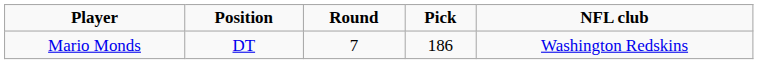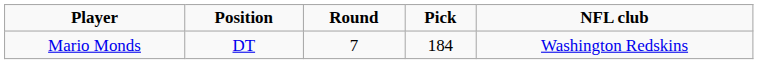(440, 44) 186 -> (440, 44) 184
